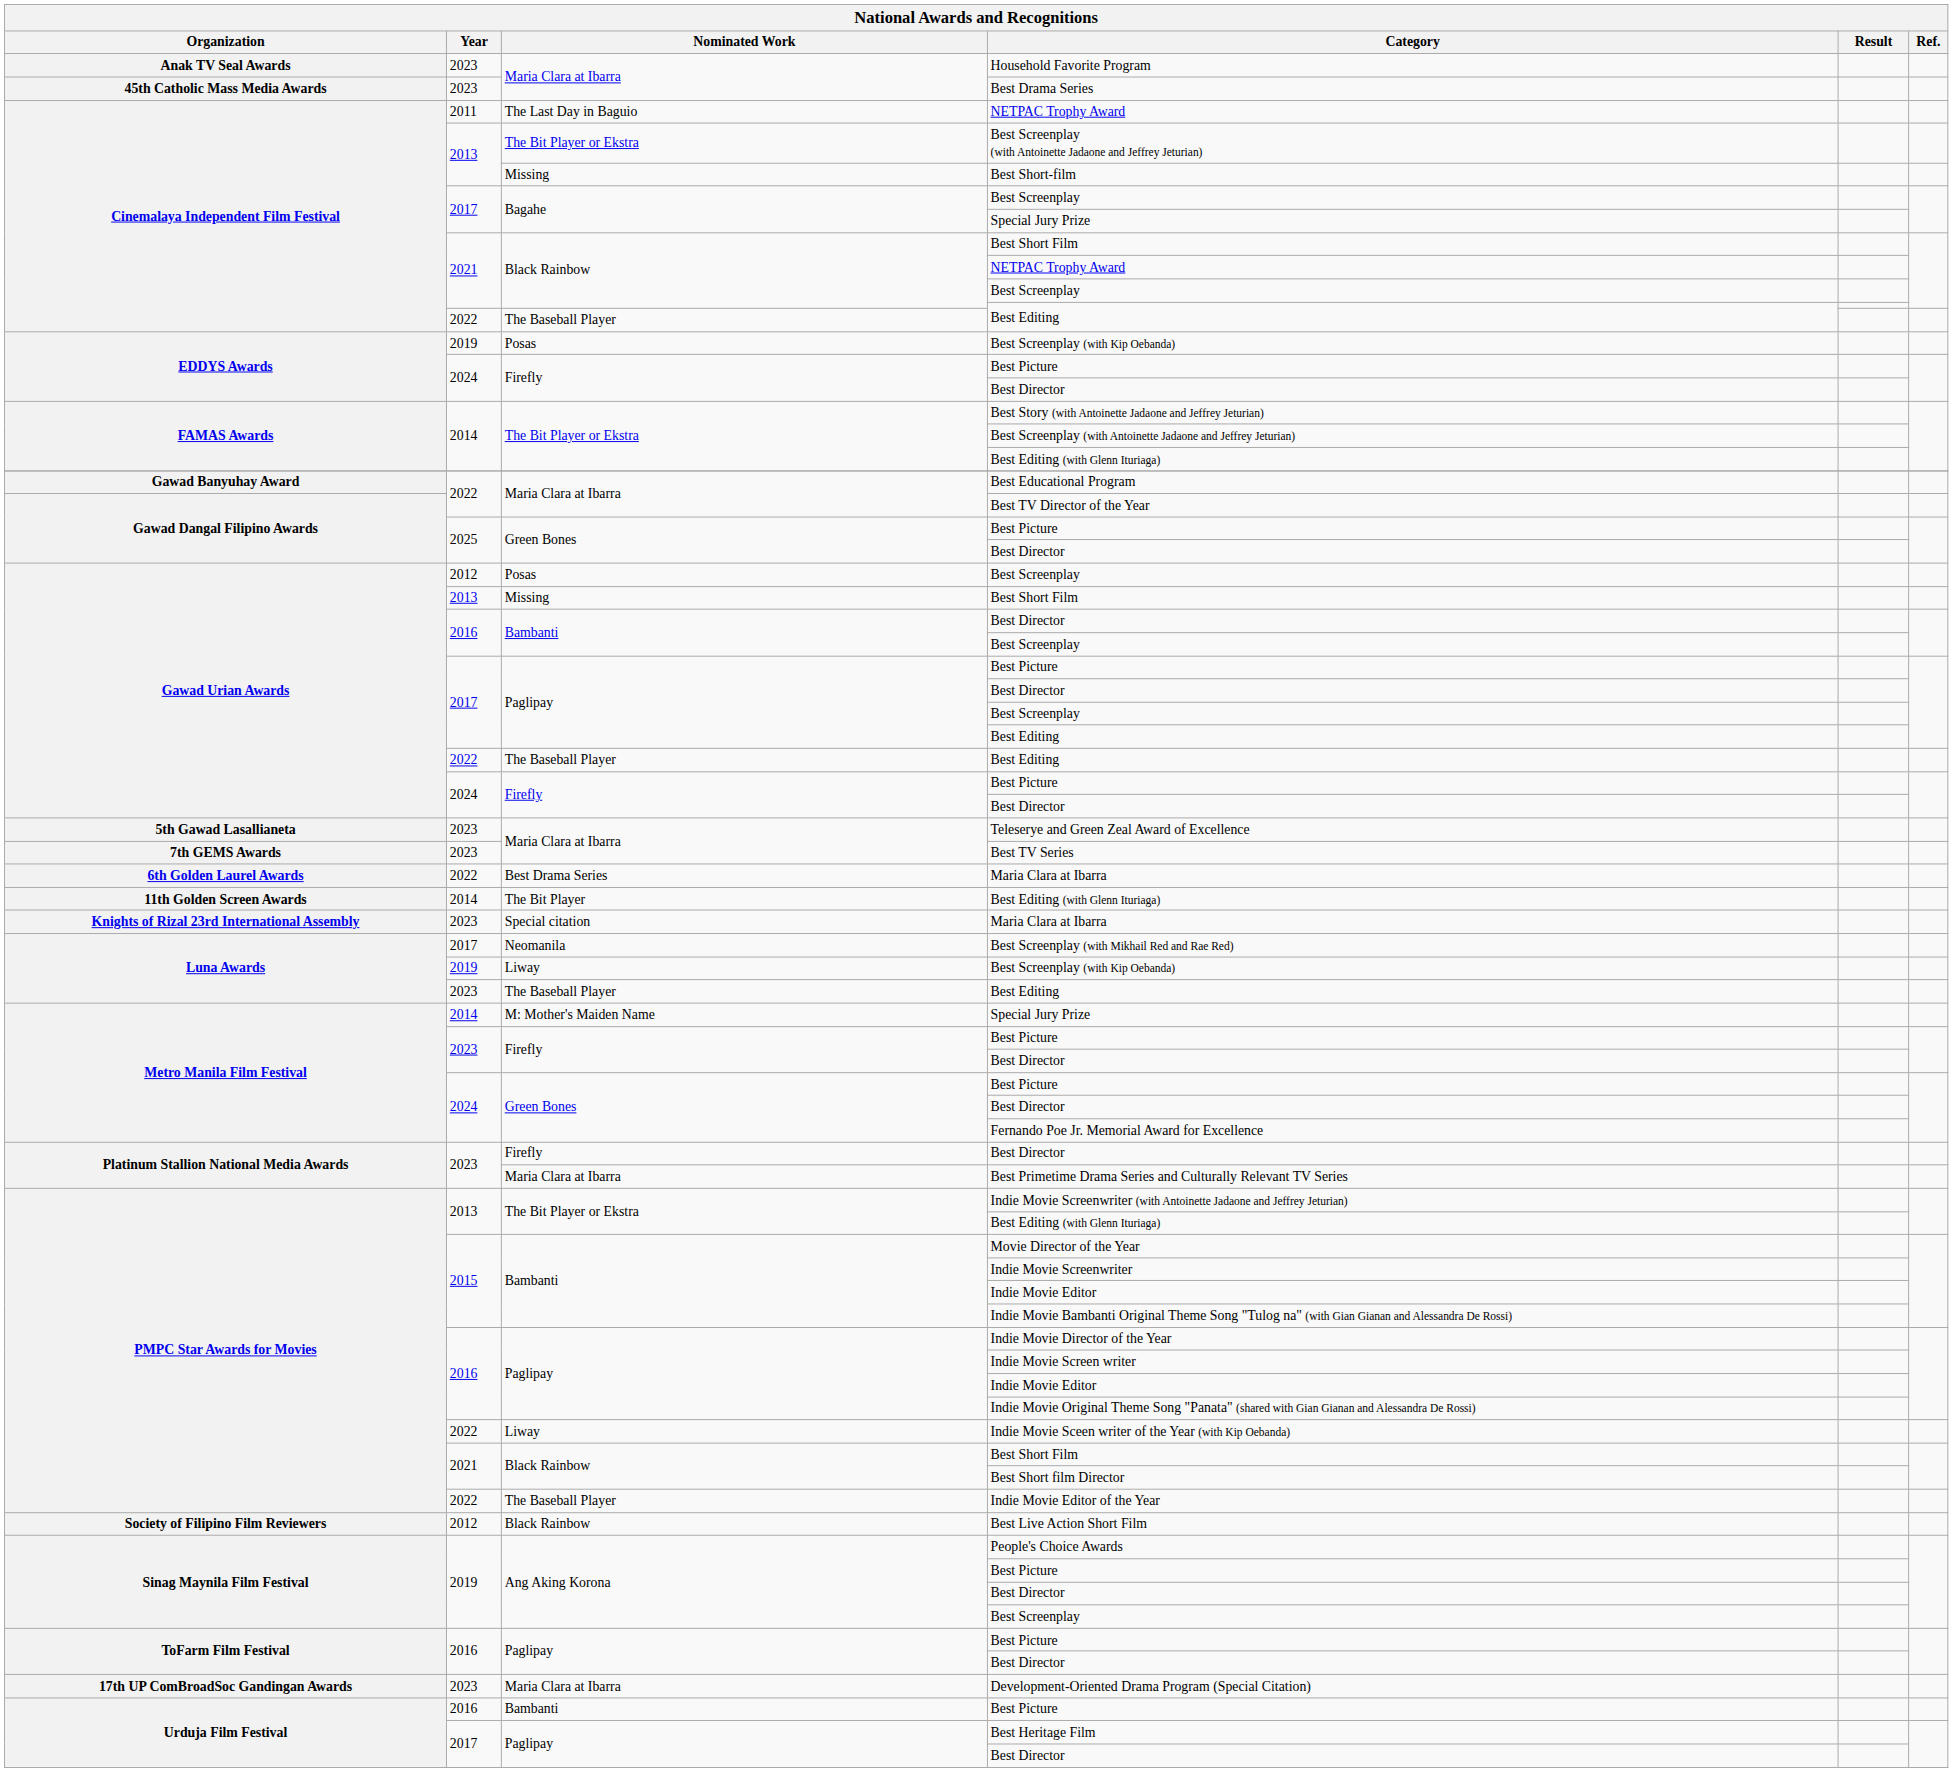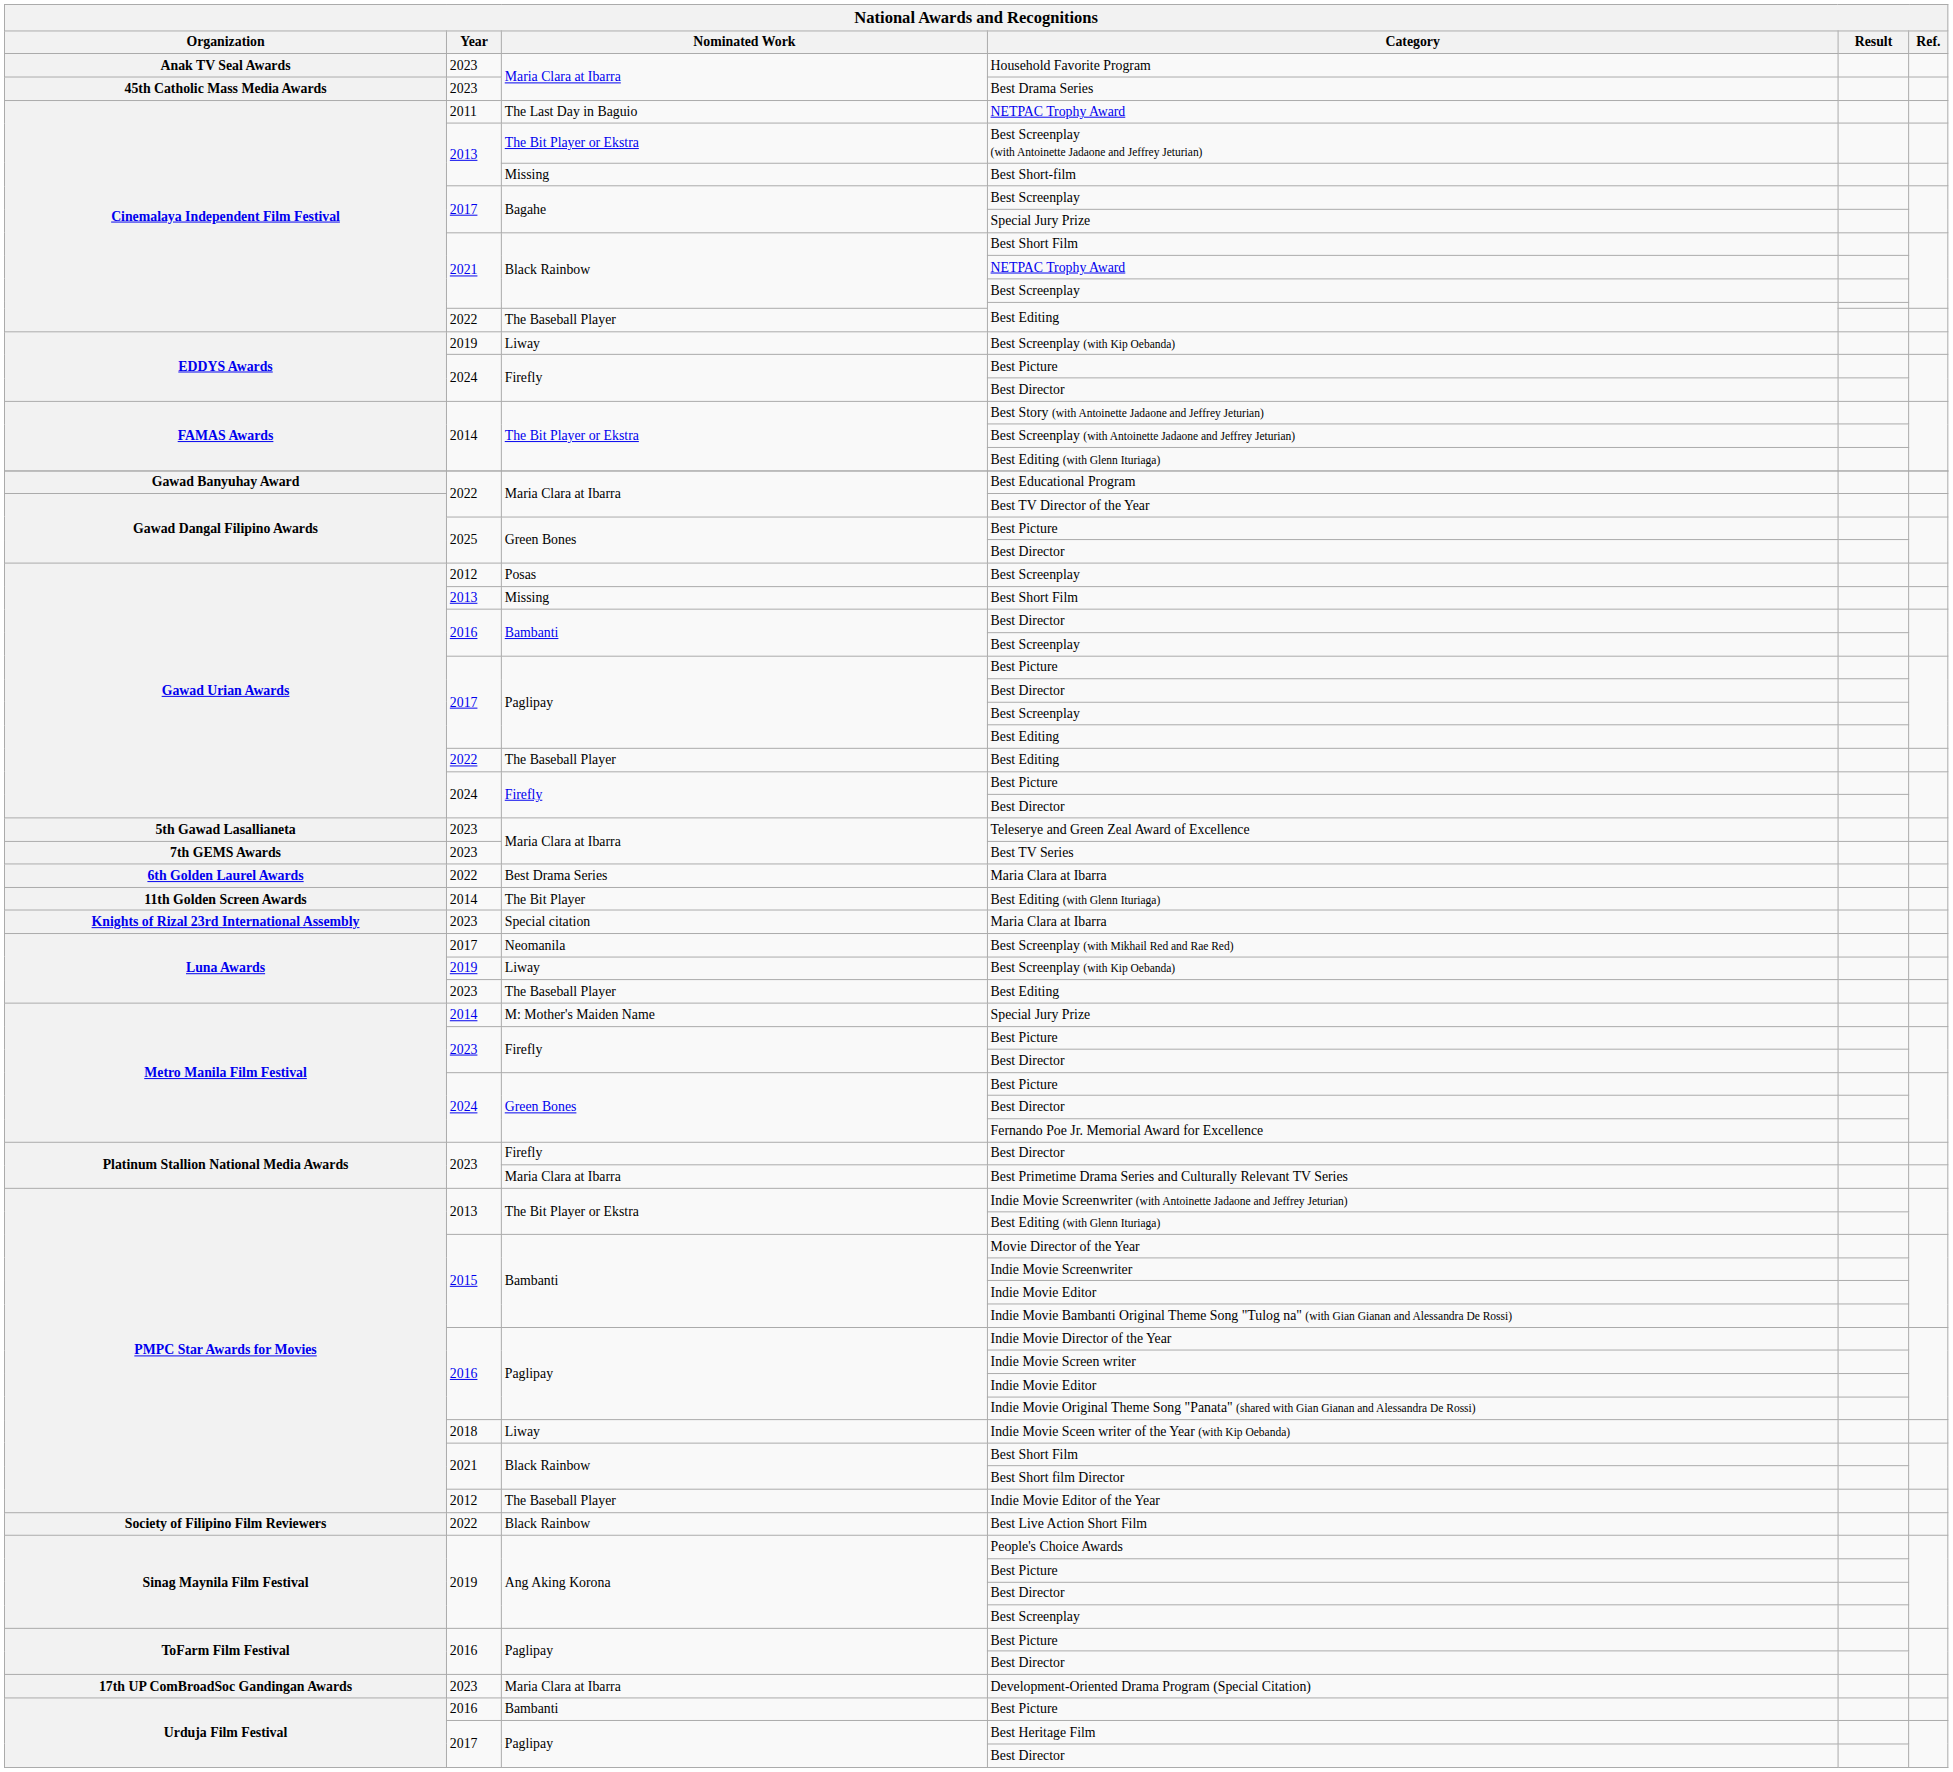(520, 343) Posas -> (522, 343) Liway
(464, 1431) 2022 -> (464, 1431) 2018
(464, 1500) 2022 -> (464, 1500) 2012
(464, 1524) 2012 -> (464, 1524) 2022
